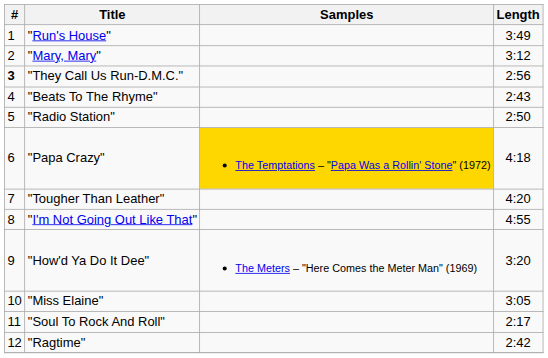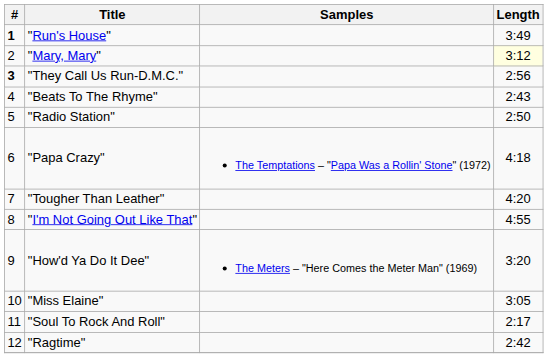(11, 35) normal -> (11, 35) bold
(518, 55) no background -> (518, 55) lightyellow background
(347, 166) gold background -> (347, 166) no background
